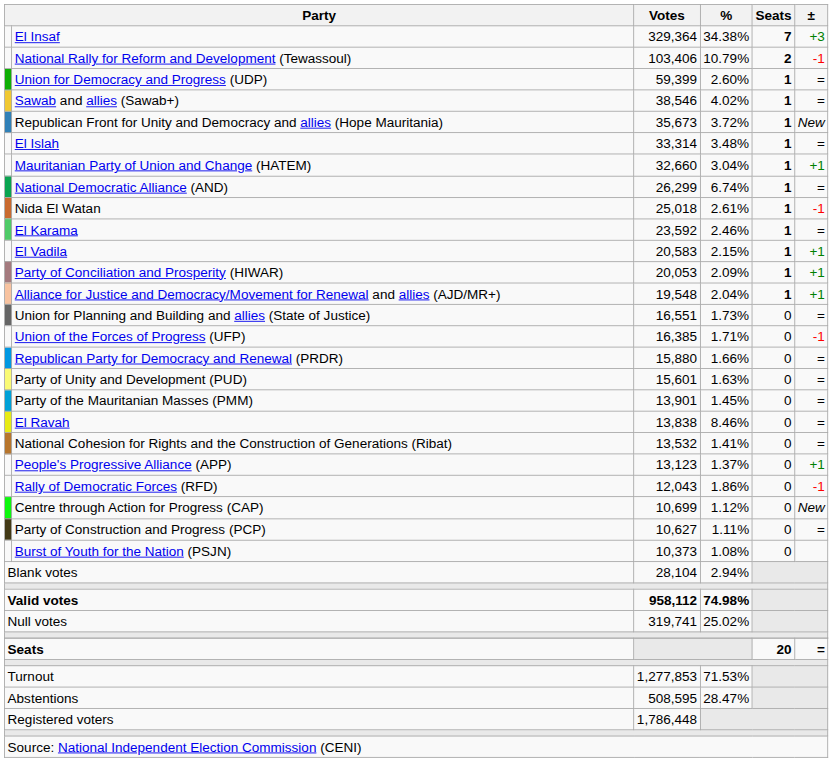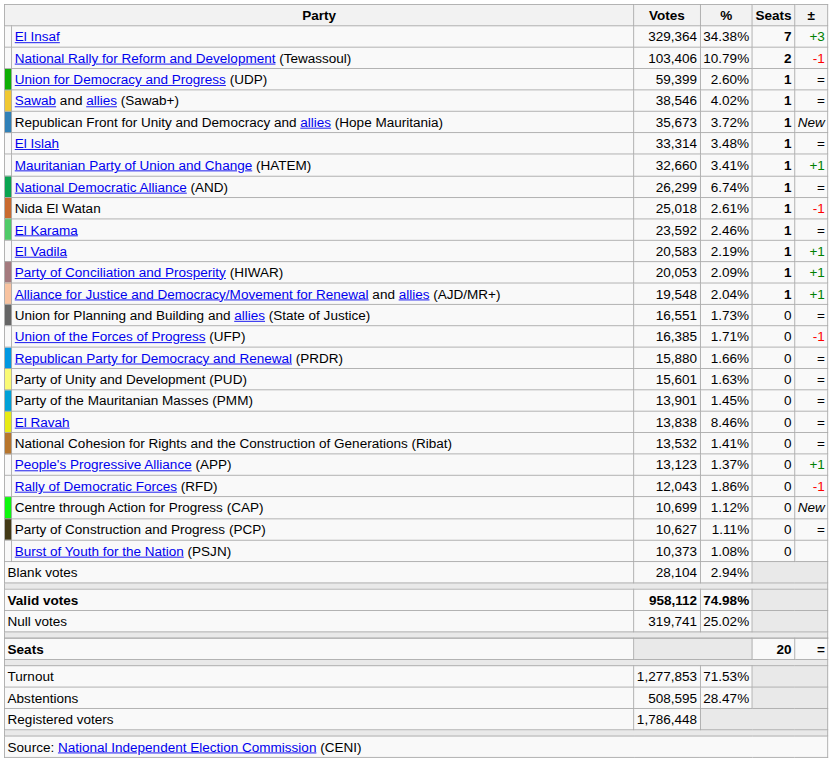(730, 165) 3.04% -> (730, 165) 3.41%
(730, 251) 2.15% -> (730, 251) 2.19%
